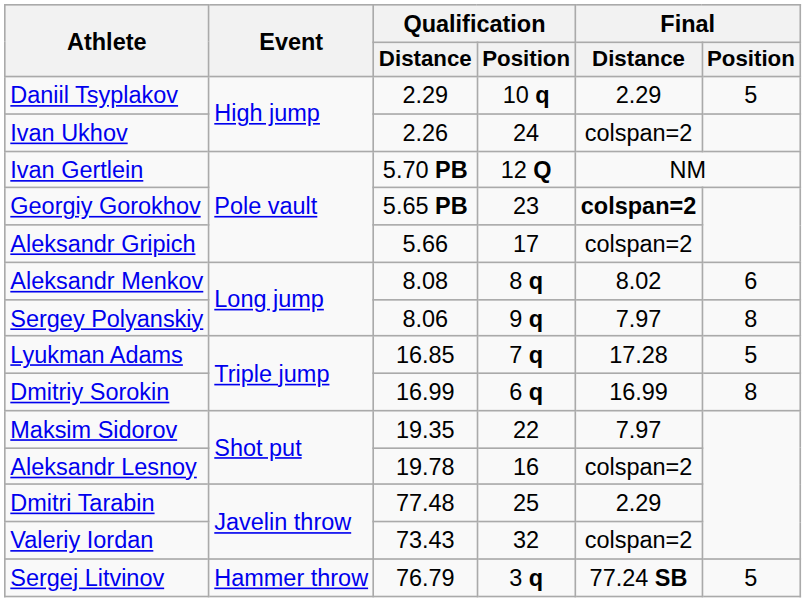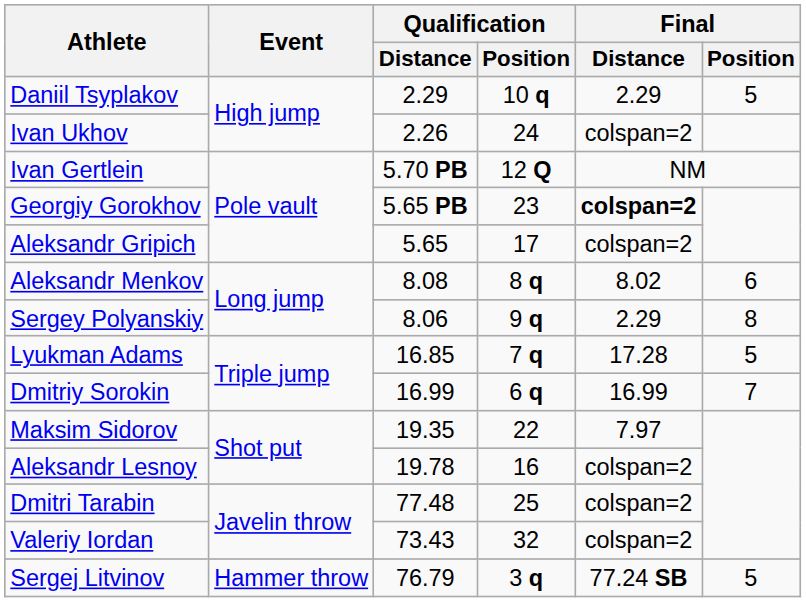(425, 244) 5.66 -> (425, 244) 5.65
(639, 318) 7.97 -> (639, 318) 2.29
(751, 392) 8 -> (751, 392) 7
(639, 504) 2.29 -> (639, 504) colspan=2
